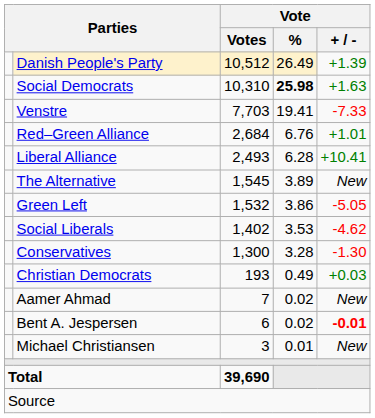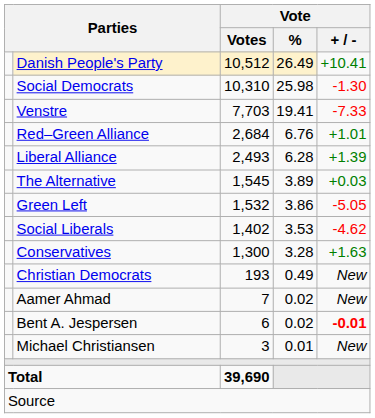(348, 63) +1.39 -> (343, 63) +10.41
(295, 87) bold -> (295, 87) normal
(348, 87) +1.63 -> (349, 87) -1.30
(343, 157) +10.41 -> (348, 157) +1.39
(352, 181) New -> (348, 181) +0.03
(349, 252) -1.30 -> (348, 252) +1.63
(348, 275) +0.03 -> (352, 275) New
